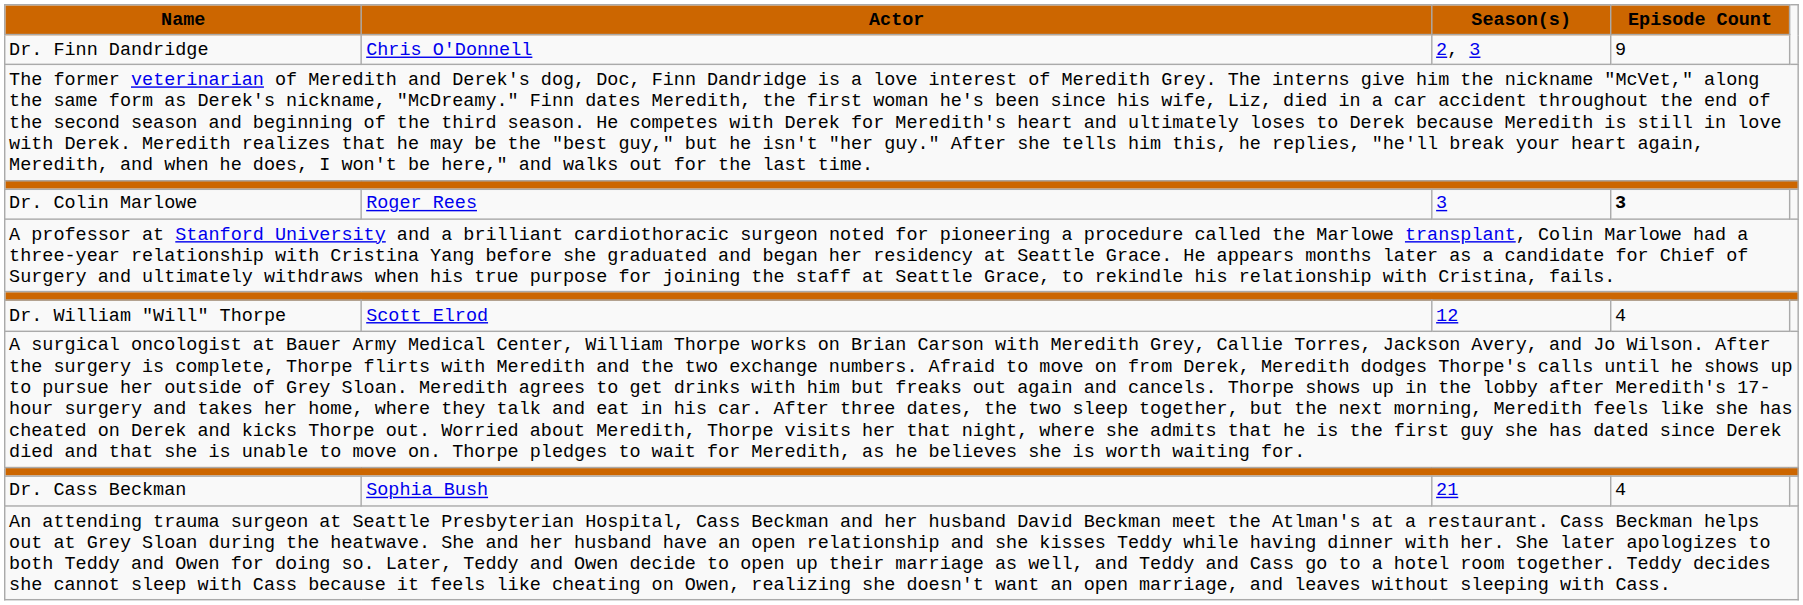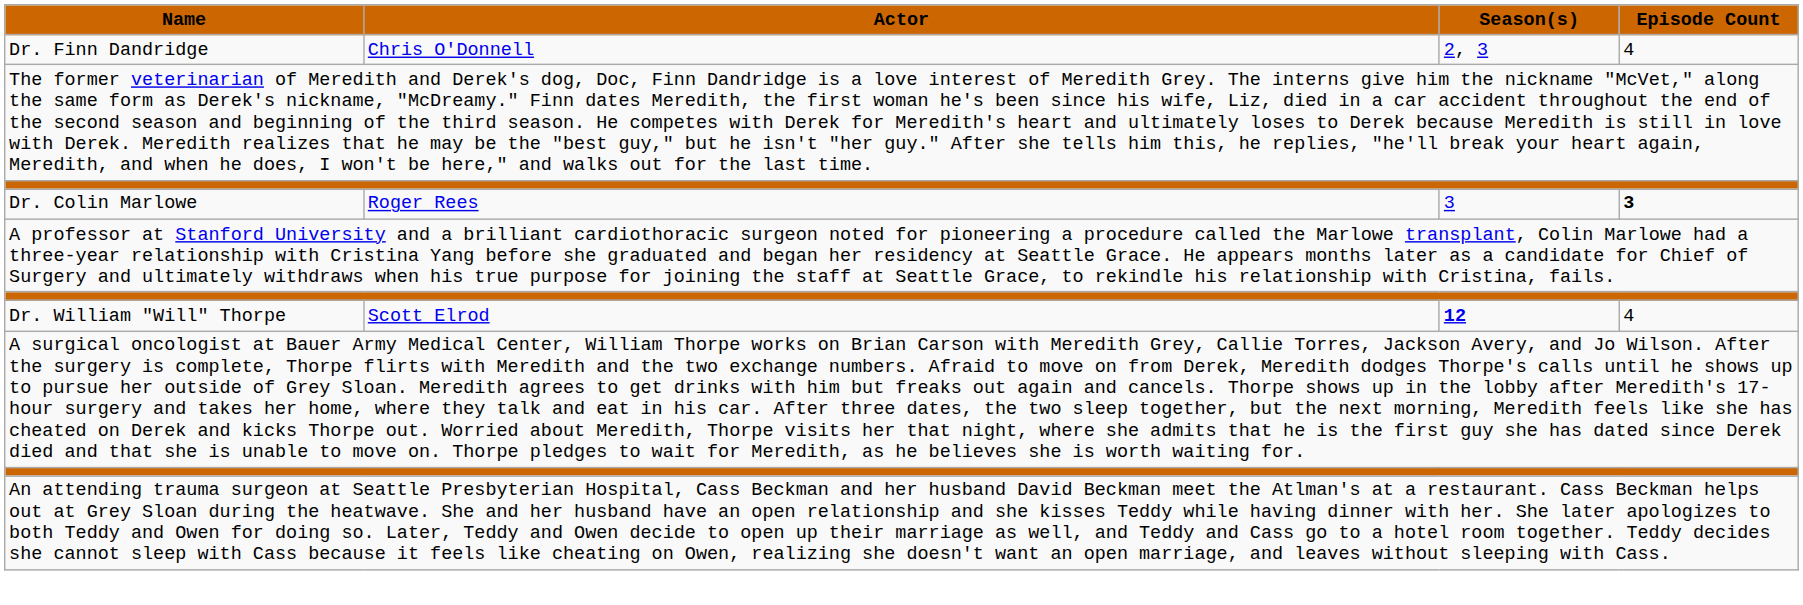(1621, 50) 9 -> (1629, 50) 4
(1447, 316) normal -> (1455, 316) bold
- row: (98, 491)
